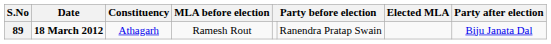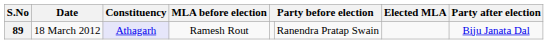(69, 30) bold -> (67, 30) normal
(139, 30) no background -> (136, 30) lavender background
